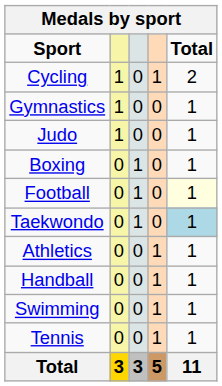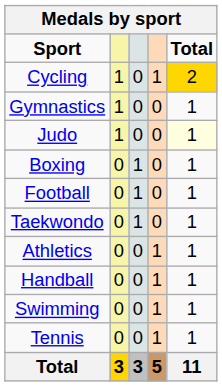(192, 77) no background -> (192, 77) gold background
(192, 135) no background -> (192, 135) lightyellow background
(192, 193) lightyellow background -> (192, 193) no background
(192, 222) lightblue background -> (192, 222) no background
